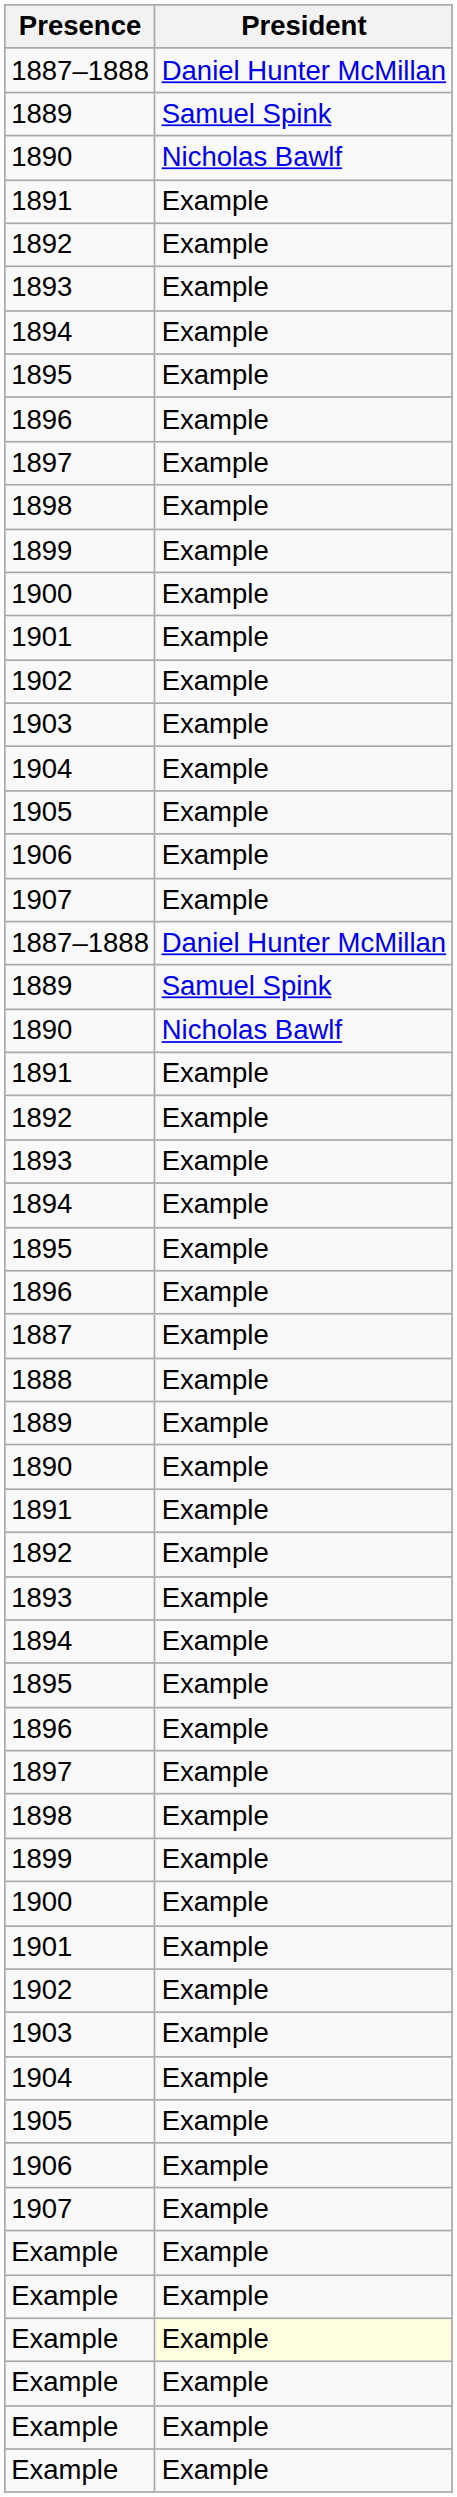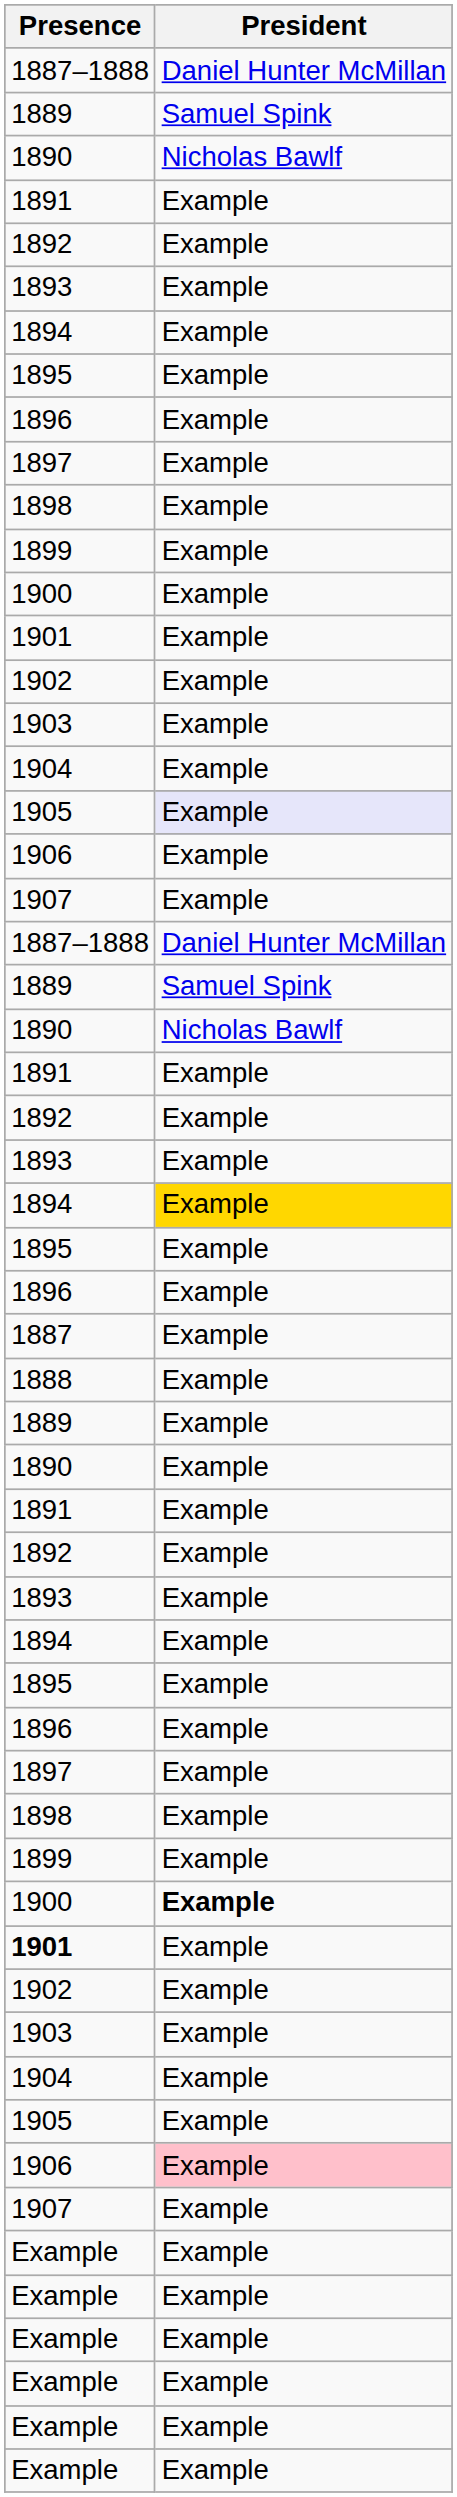(215, 811) no background -> (215, 811) lavender background
(215, 1204) no background -> (215, 1204) gold background
(215, 1903) normal -> (218, 1903) bold
(42, 1946) normal -> (42, 1946) bold
(215, 2164) no background -> (215, 2164) pink background
(215, 2339) lightyellow background -> (215, 2339) no background
